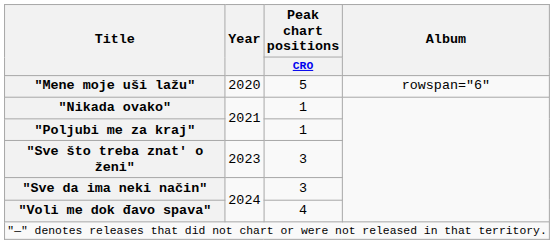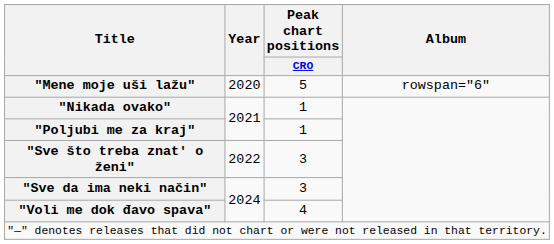(244, 159) 2023 -> (244, 159) 2022
